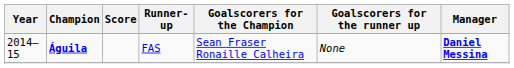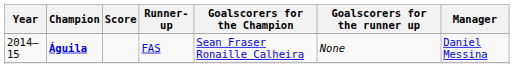(465, 48) bold -> (465, 48) normal
